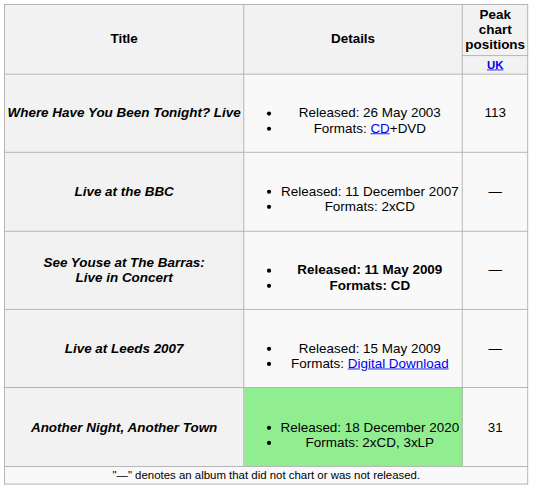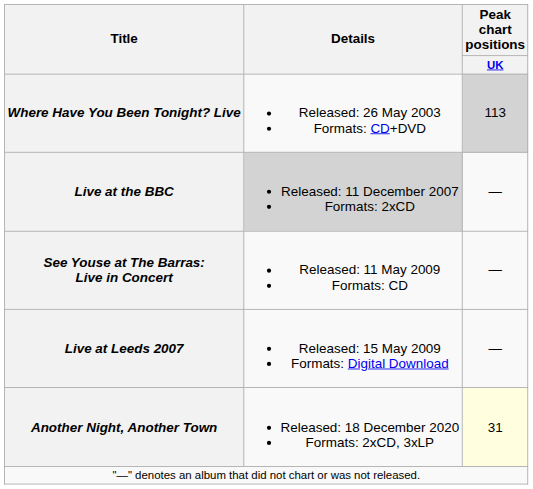(495, 113) no background -> (495, 113) lightgrey background
(353, 199) no background -> (353, 199) lightgrey background
(353, 278) bold -> (353, 278) normal
(353, 434) lightgreen background -> (353, 434) no background
(495, 427) no background -> (495, 427) lightyellow background
